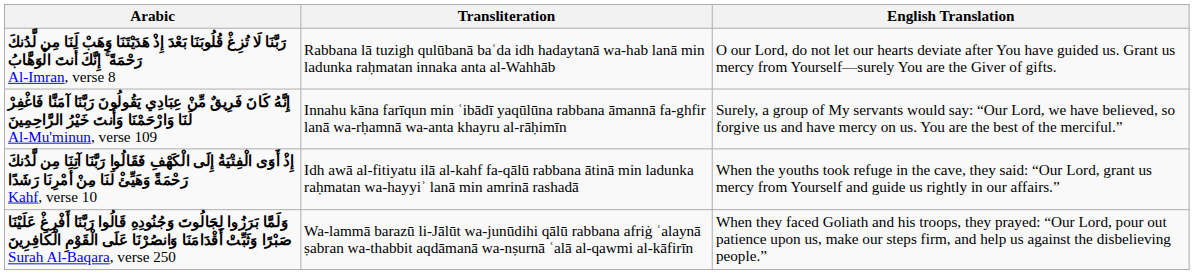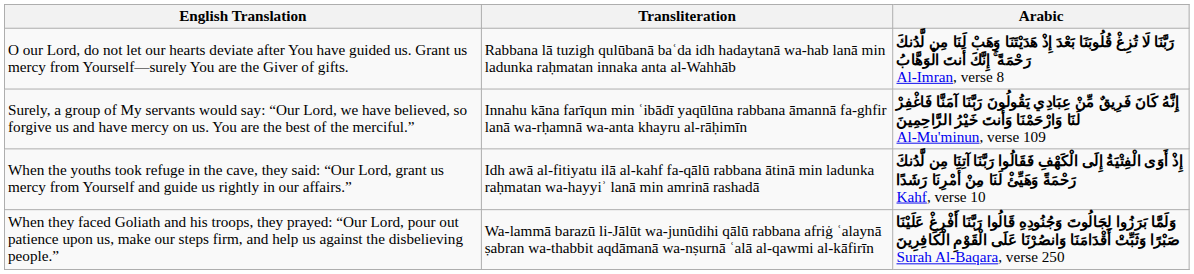columns swapped: (153, 16) <-> (951, 16)
